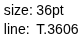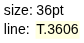(57, 29) no background -> (57, 29) lightyellow background
